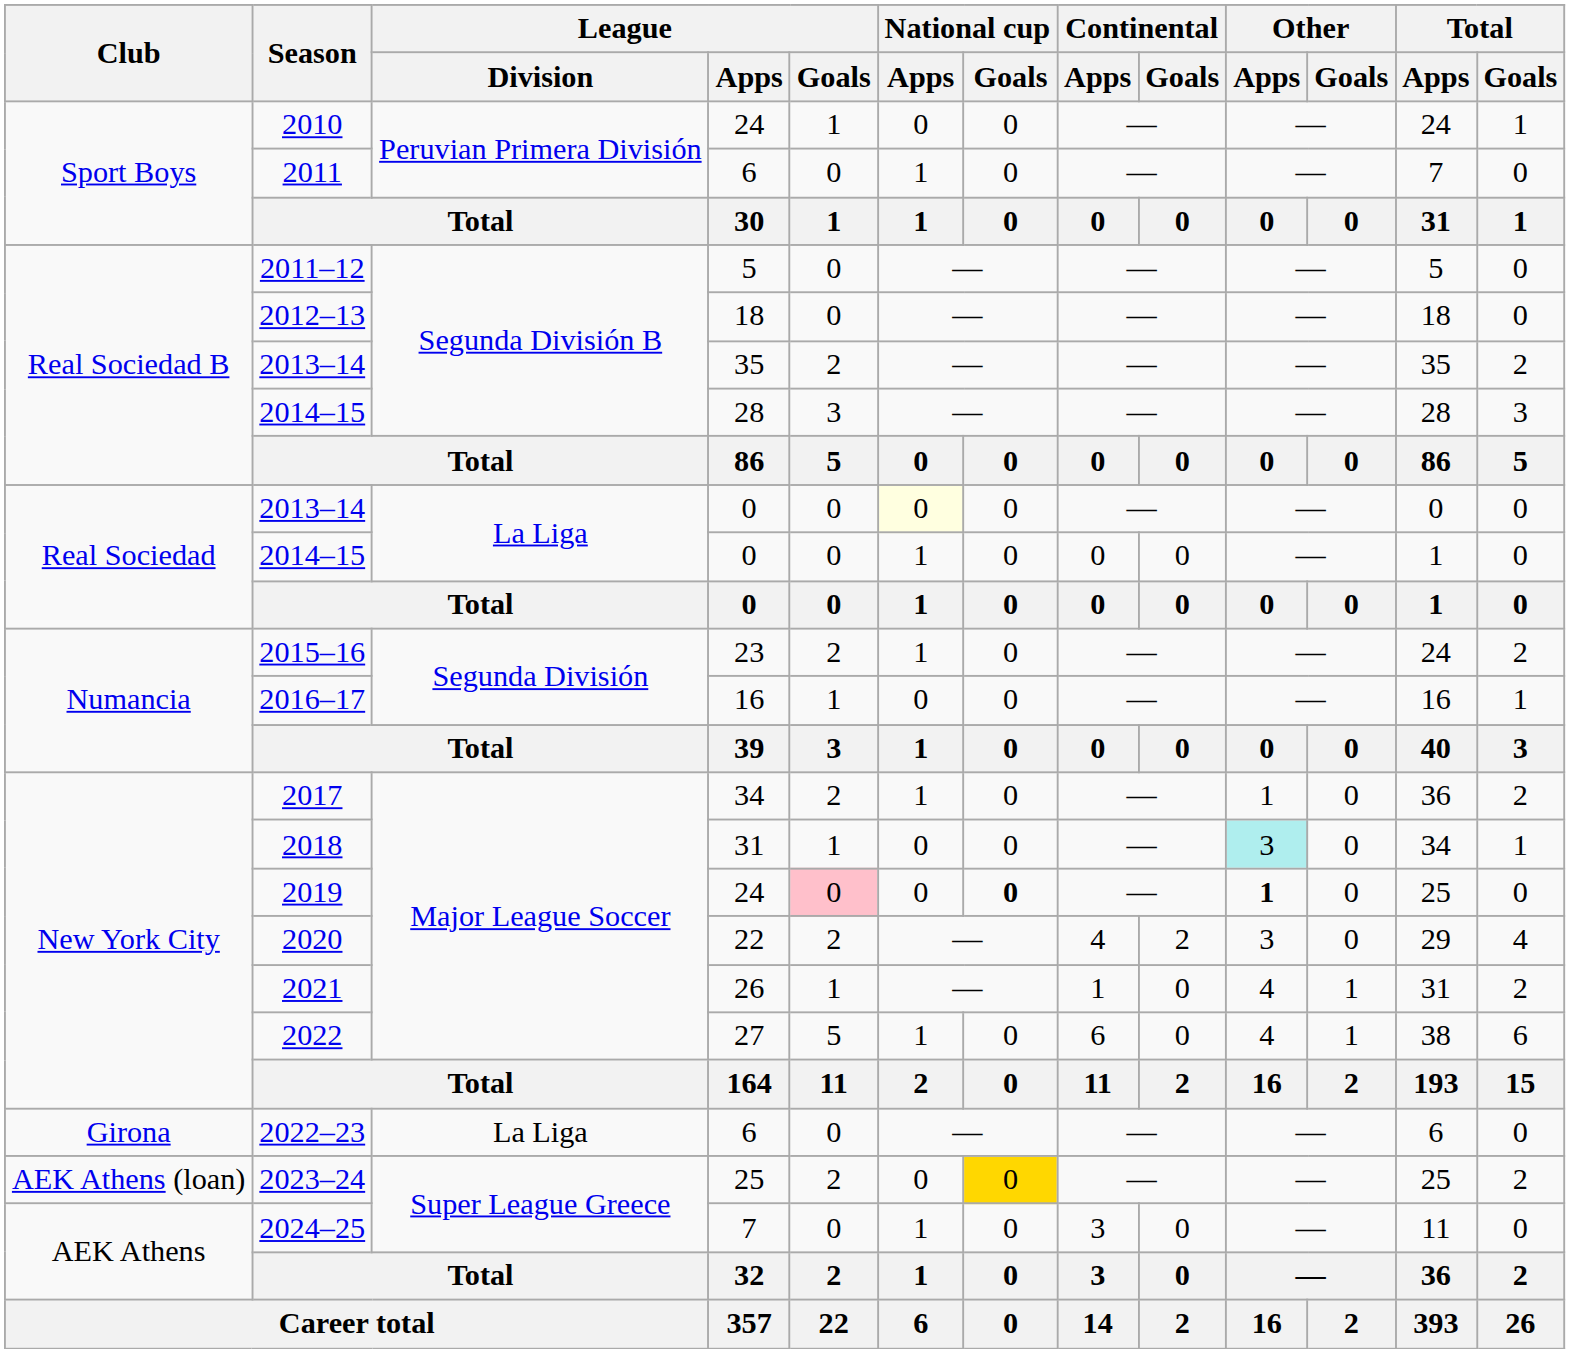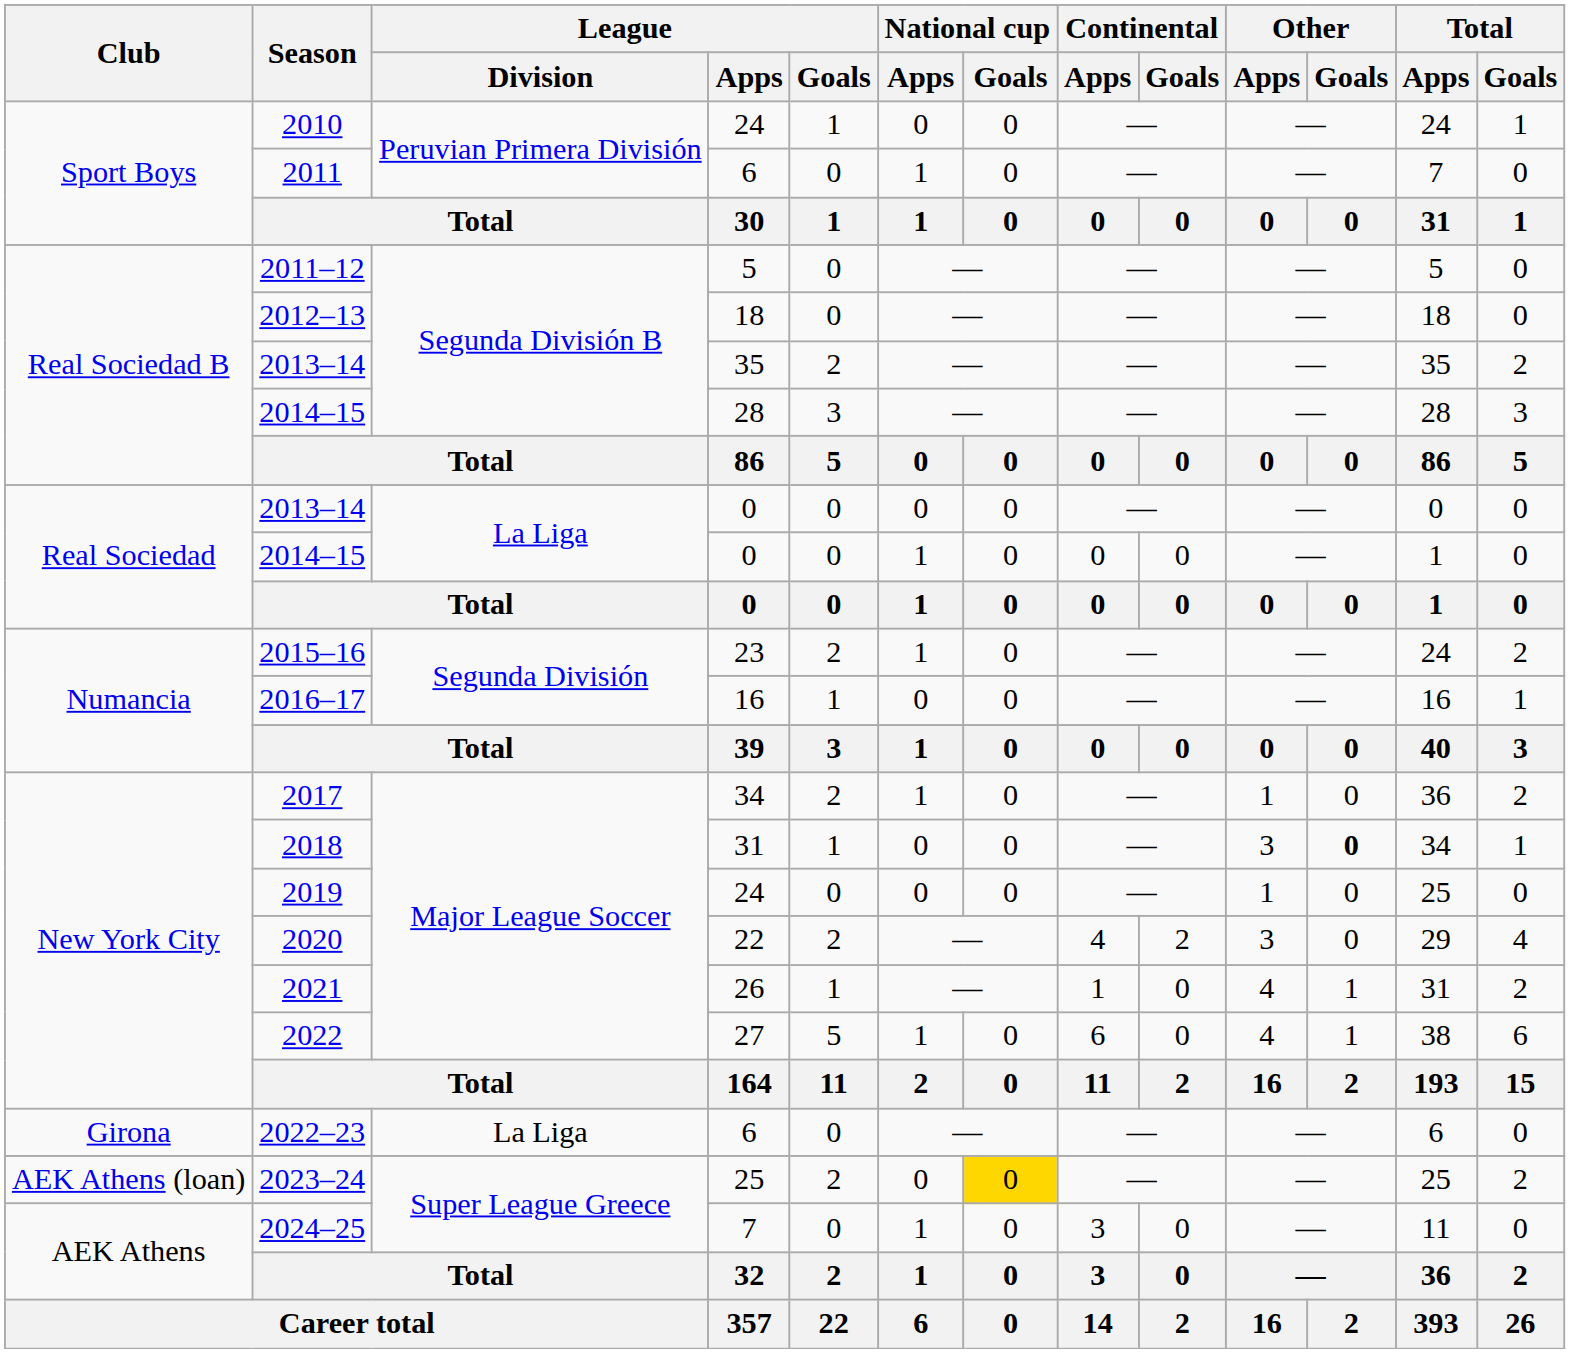(921, 508) lightyellow background -> (921, 508) no background
(1267, 843) paleturquoise background -> (1267, 843) no background
(1351, 843) normal -> (1351, 843) bold
(834, 891) pink background -> (834, 891) no background
(1010, 891) bold -> (1010, 891) normal
(1267, 891) bold -> (1267, 891) normal
